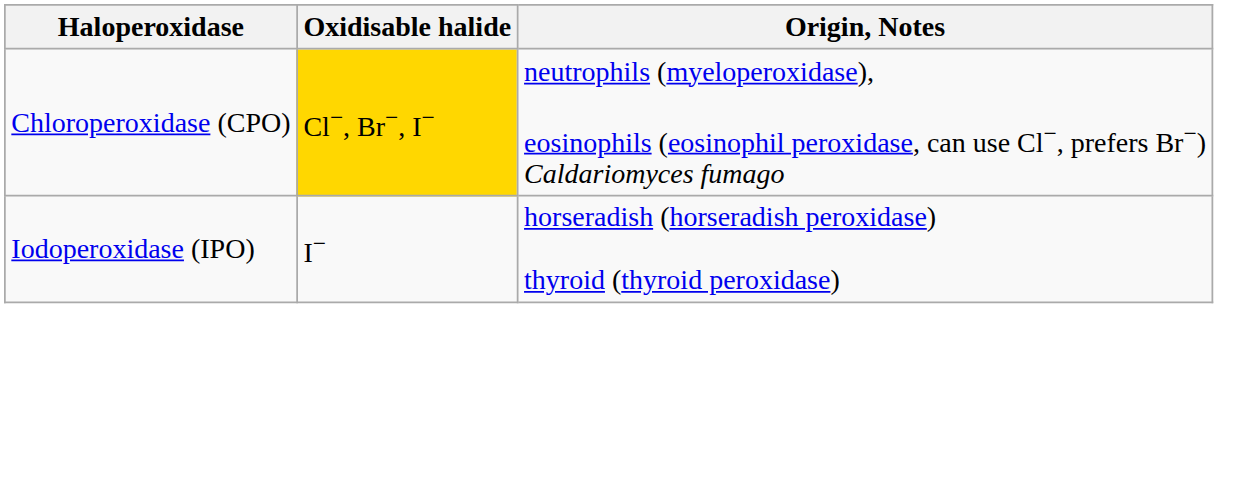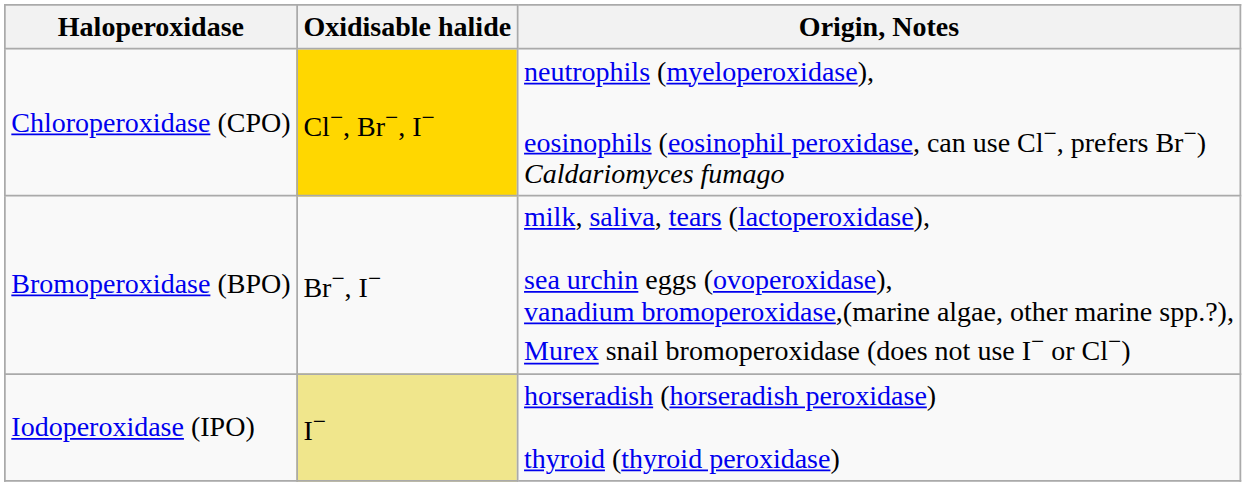+ row: (151, 284)
(315, 249) no background -> (315, 427) khaki background
